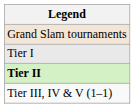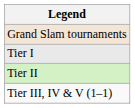(24, 73) bold -> (22, 73) normal
